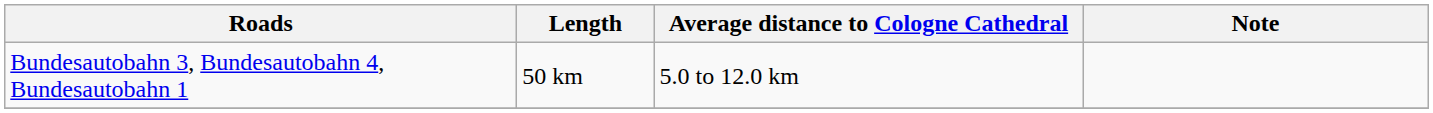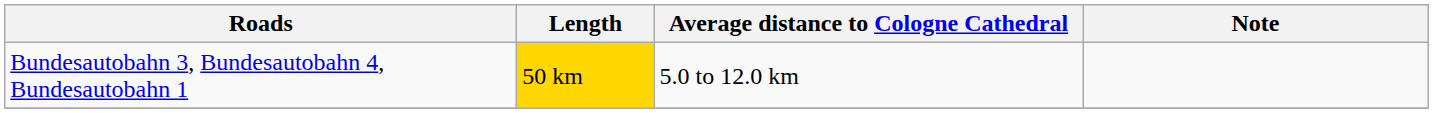(553, 75) no background -> (553, 75) gold background
